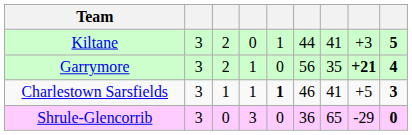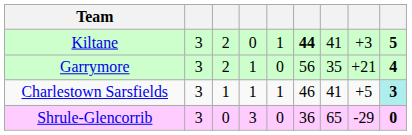(307, 42) normal -> (307, 42) bold
(364, 67) bold -> (364, 67) normal
(280, 92) bold -> (280, 92) normal
(393, 92) no background -> (393, 92) paleturquoise background
